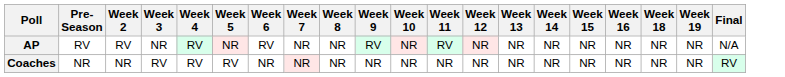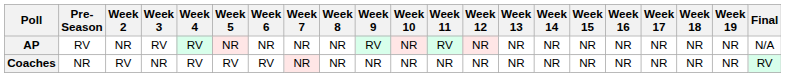+ column: (659, 20)
(123, 45) RV -> (123, 45) NR
(159, 45) NR -> (159, 45) RV
(266, 45) RV -> (266, 45) NR
(123, 64) NR -> (123, 64) RV
(159, 64) RV -> (159, 64) NR
(266, 64) NR -> (266, 64) RV
